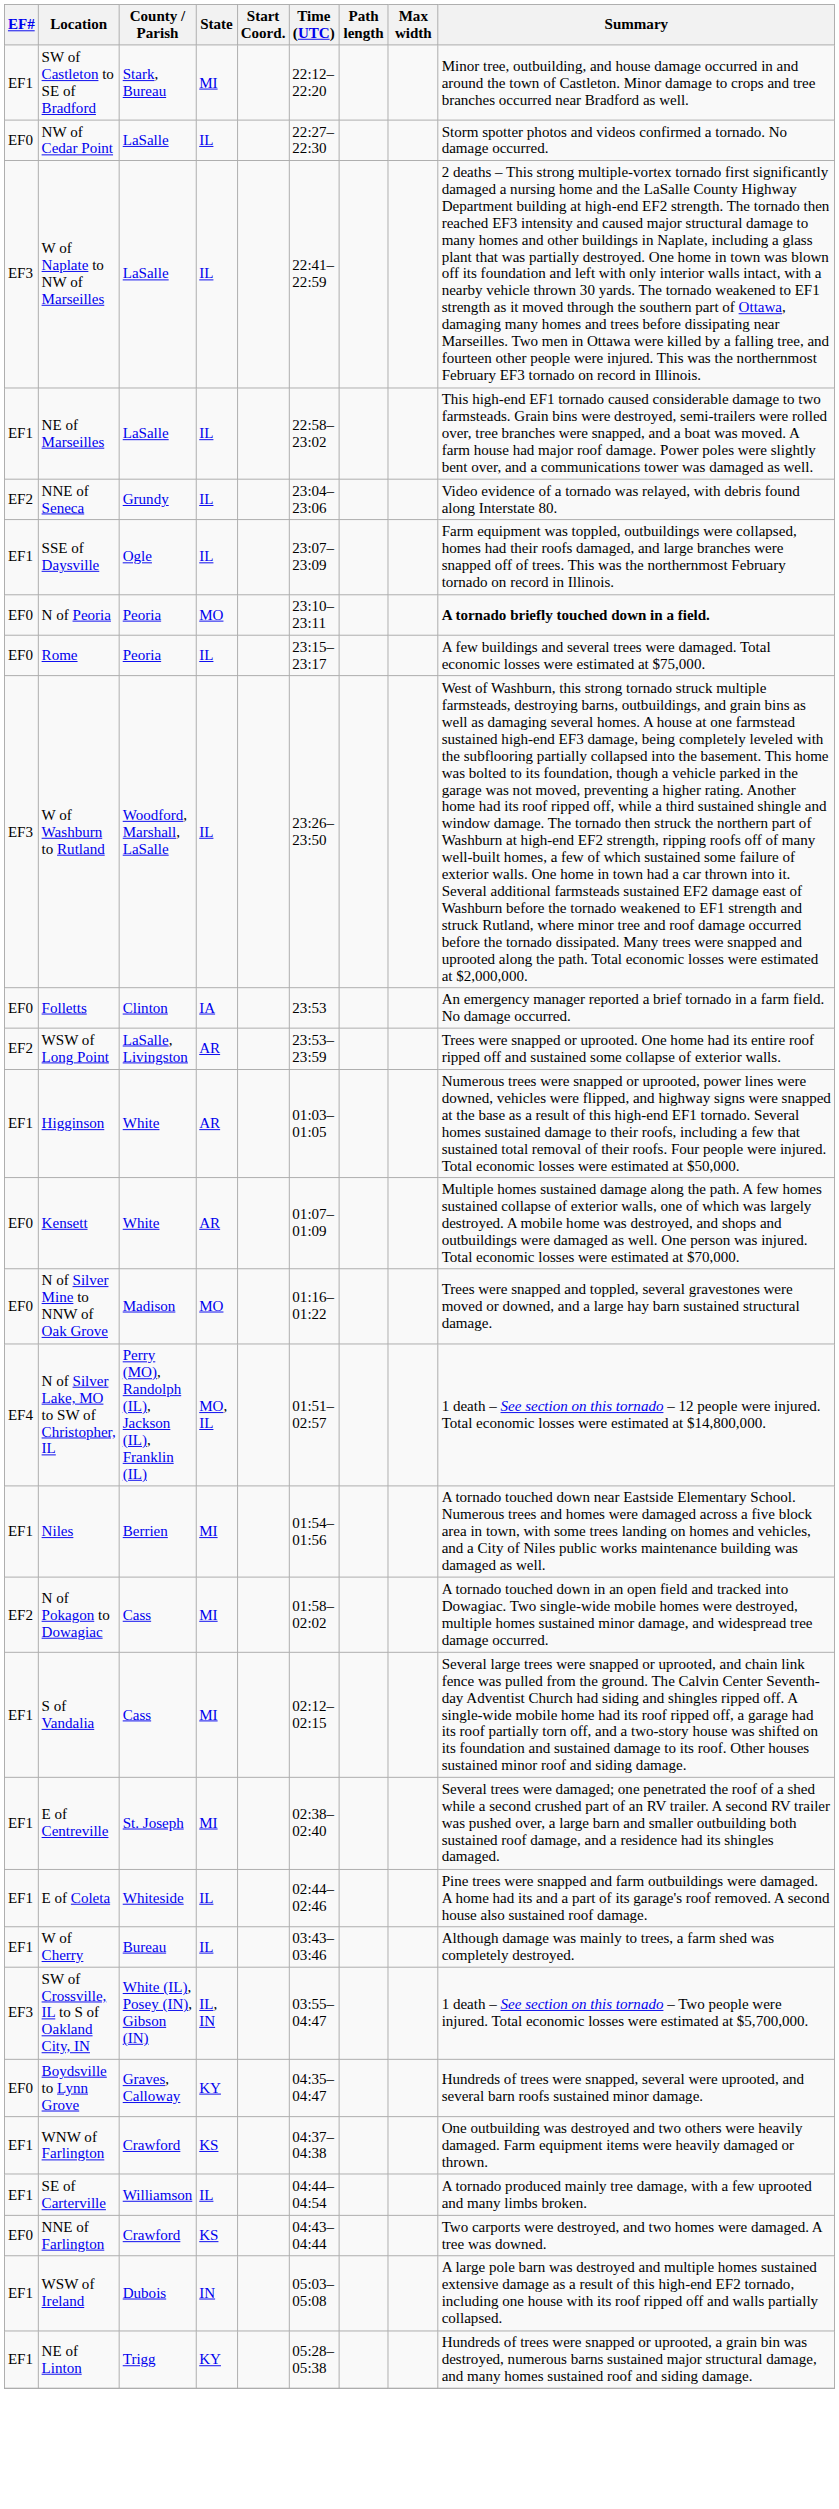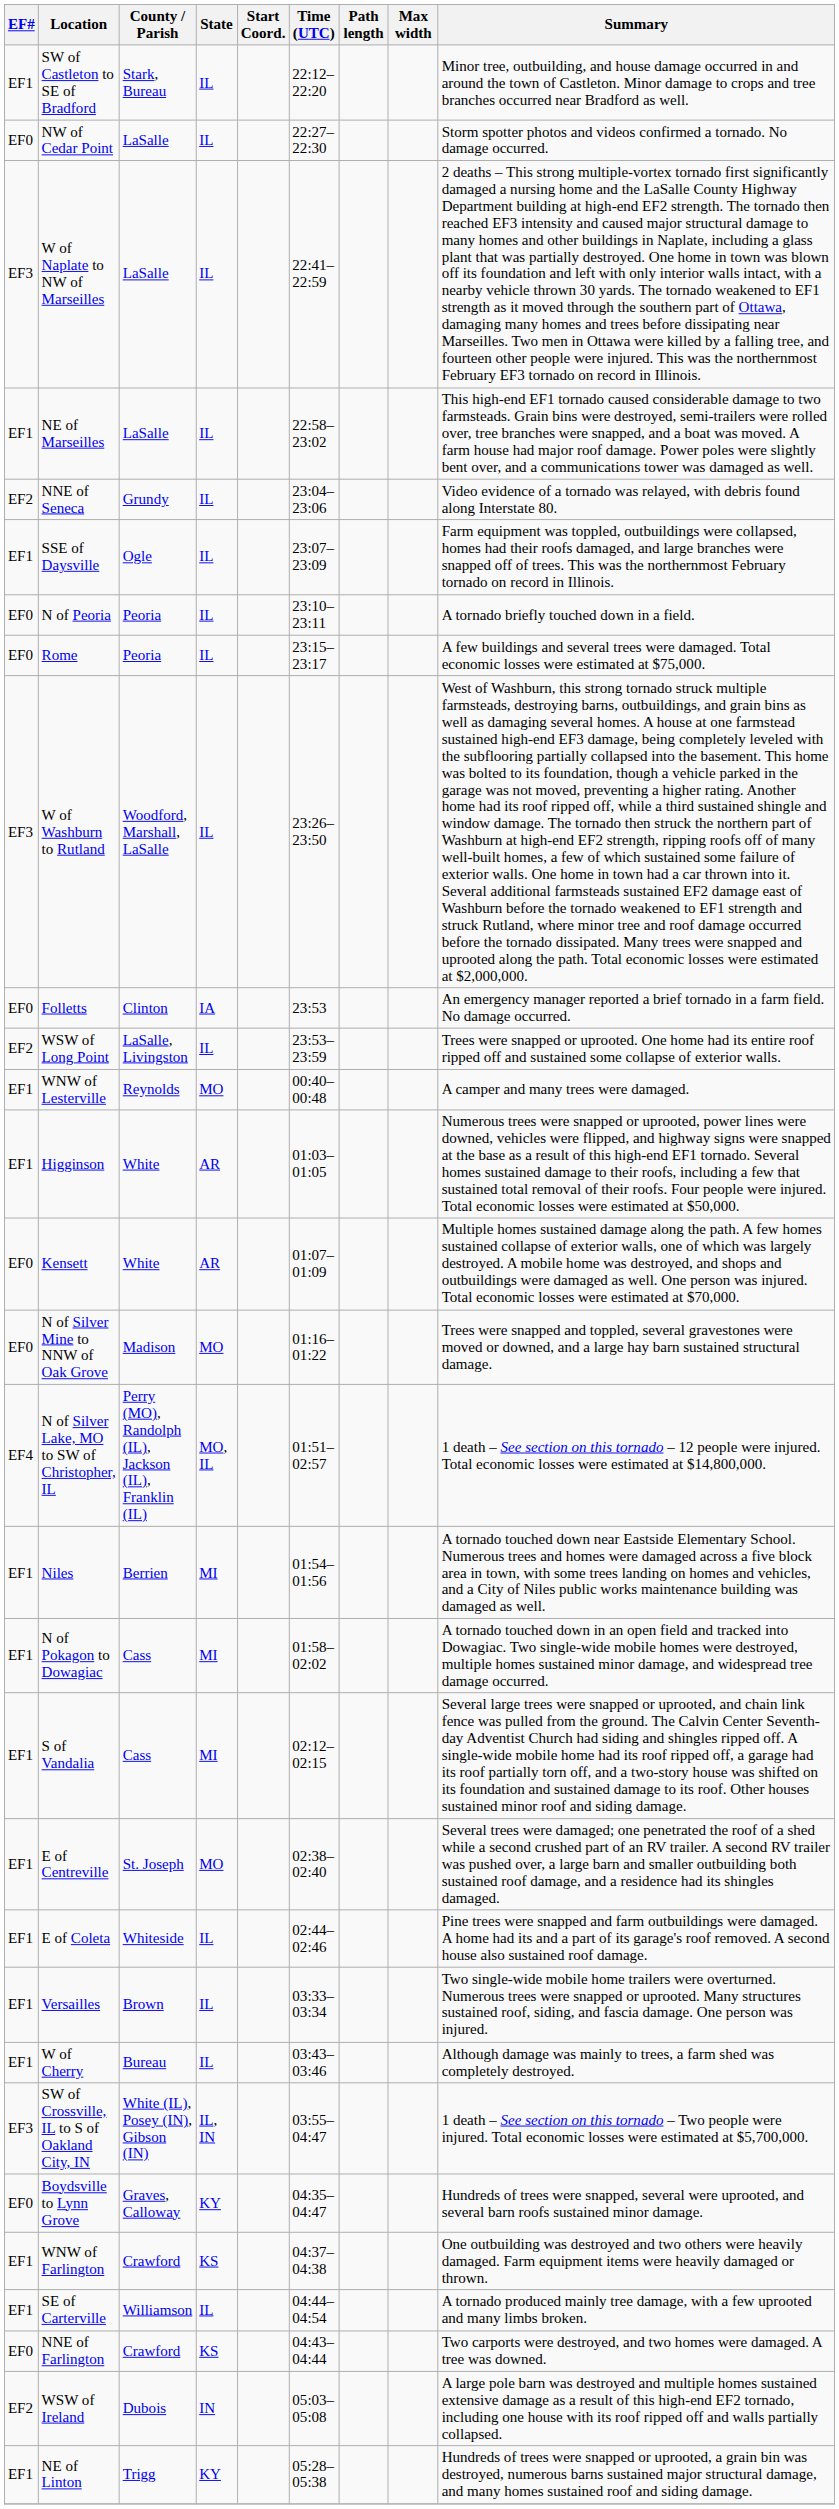(208, 82) MI -> (206, 82) IL
(211, 614) MO -> (206, 614) IL
(576, 614) bold -> (568, 614) normal
(210, 1048) AR -> (206, 1048) IL
+ row: (74, 1089)
(20, 1614) EF2 -> (20, 1655) EF1
(208, 1823) MI -> (211, 1863) MO
+ row: (71, 2004)
(20, 2293) EF1 -> (20, 2408) EF2
